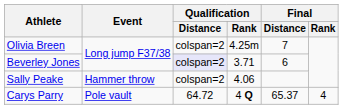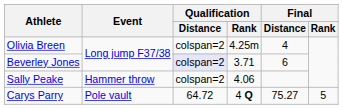(285, 46) 7 -> (285, 46) 4
(285, 96) 65.37 -> (285, 96) 75.27
(323, 96) 4 -> (323, 96) 5
